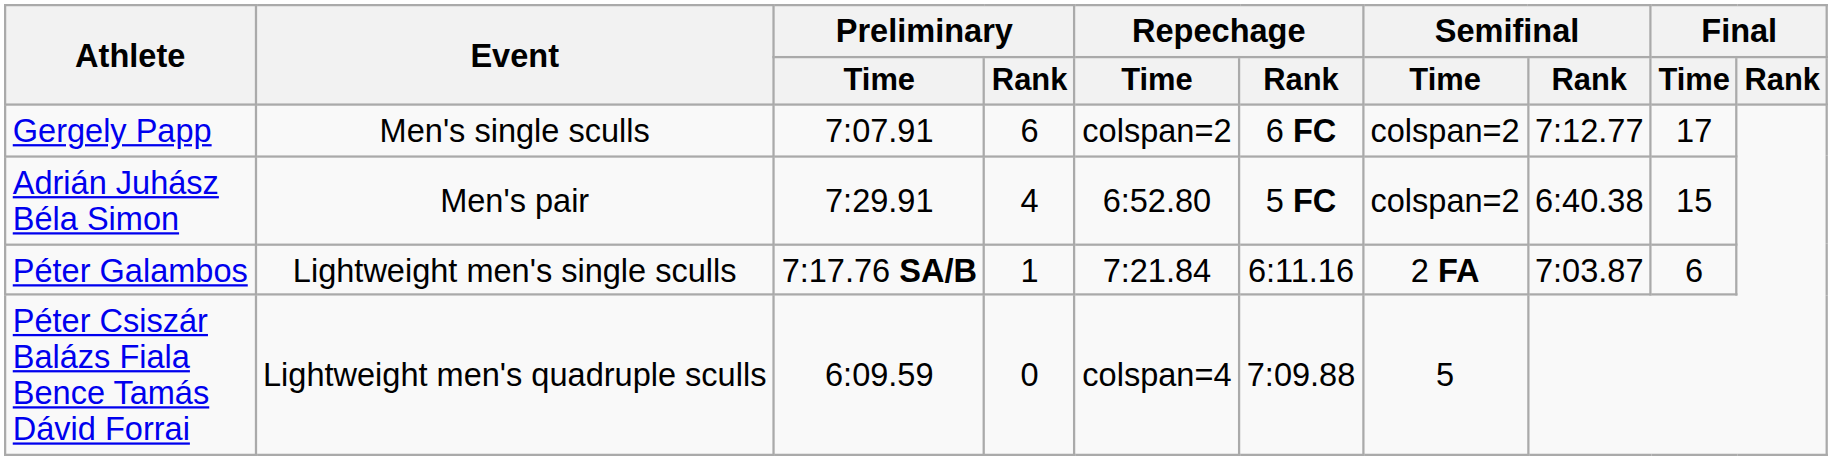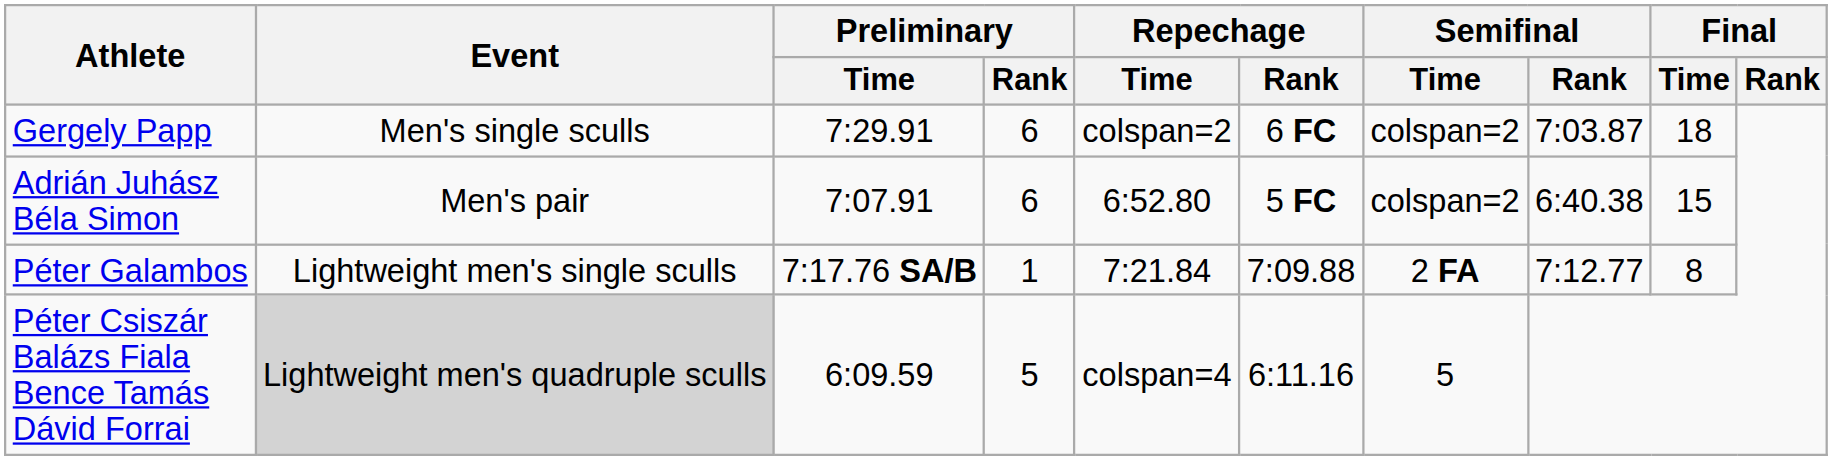(879, 131) 7:07.91 -> (879, 131) 7:29.91
(1589, 131) 7:12.77 -> (1589, 131) 7:03.87
(1694, 131) 17 -> (1694, 131) 18
(879, 201) 7:29.91 -> (879, 201) 7:07.91
(1030, 201) 4 -> (1030, 201) 6
(1301, 270) 6:11.16 -> (1301, 270) 7:09.88
(1589, 270) 7:03.87 -> (1589, 270) 7:12.77
(1694, 270) 6 -> (1694, 270) 8
(515, 376) no background -> (515, 376) lightgrey background
(1030, 376) 0 -> (1030, 376) 5
(1301, 376) 7:09.88 -> (1301, 376) 6:11.16
